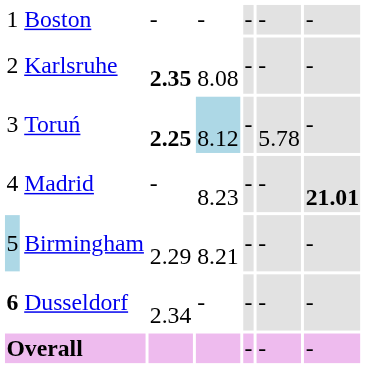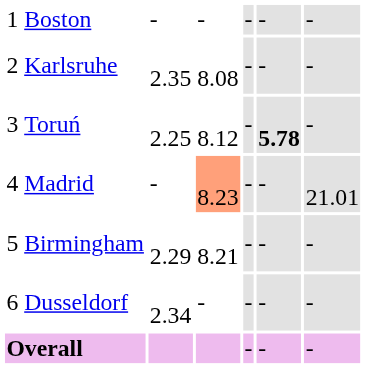(171, 78) bold -> (171, 78) normal
(171, 137) bold -> (171, 137) normal
(218, 137) lightblue background -> (218, 137) no background
(279, 137) normal -> (279, 137) bold
(218, 197) no background -> (218, 197) lightsalmon background
(332, 197) bold -> (332, 197) normal
(12, 243) lightblue background -> (12, 243) no background
(12, 302) bold -> (12, 302) normal
